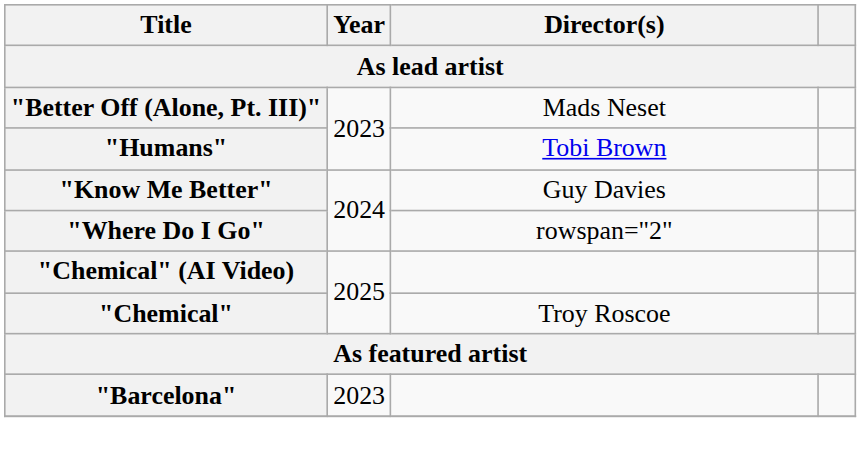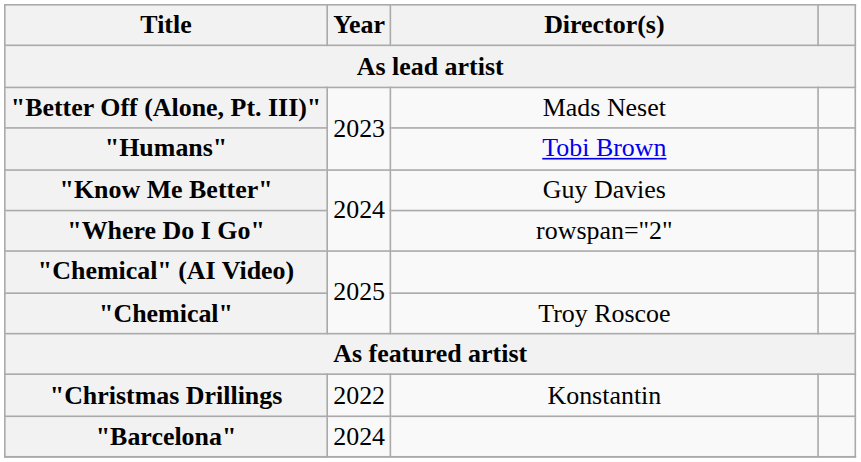+ row: (166, 395)
(359, 395) 2023 -> (359, 436) 2024
